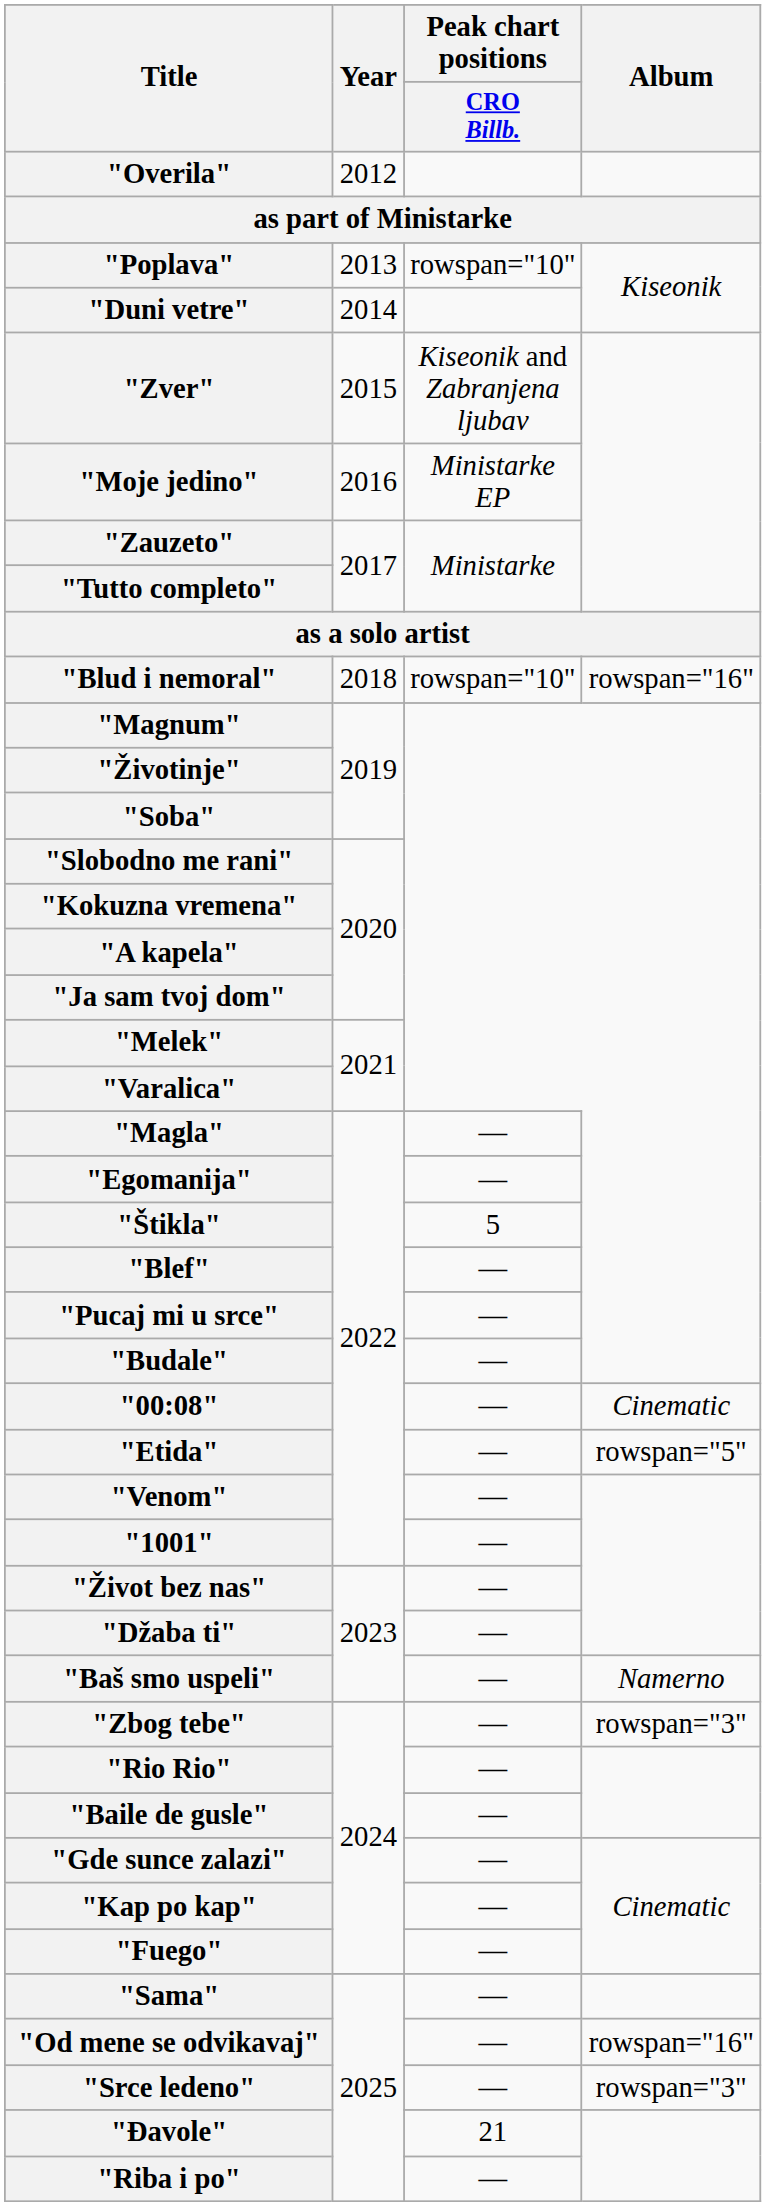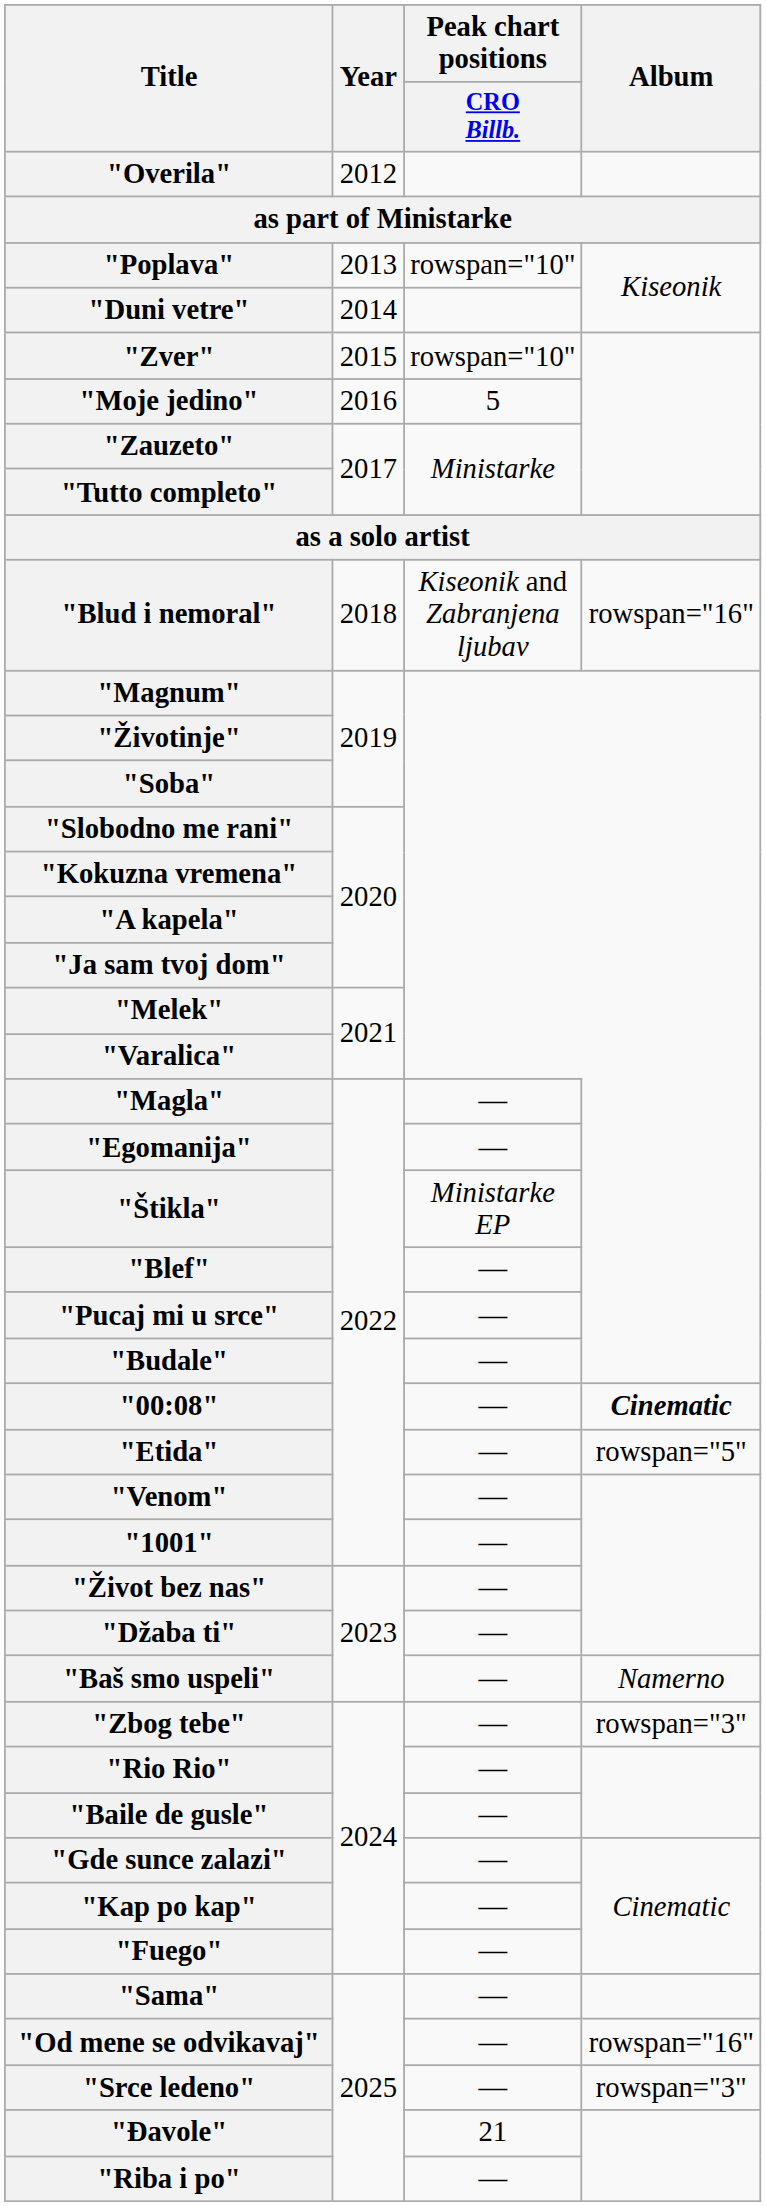(493, 387) Kiseonik and Zabranjena ljubav -> (493, 355) rowspan="10"
(493, 481) Ministarke EP -> (493, 400) 5
(493, 679) rowspan="10" -> (493, 614) Kiseonik and Zabranjena ljubav
(493, 1224) 5 -> (493, 1208) Ministarke EP
(671, 1405) normal -> (671, 1405) bold
